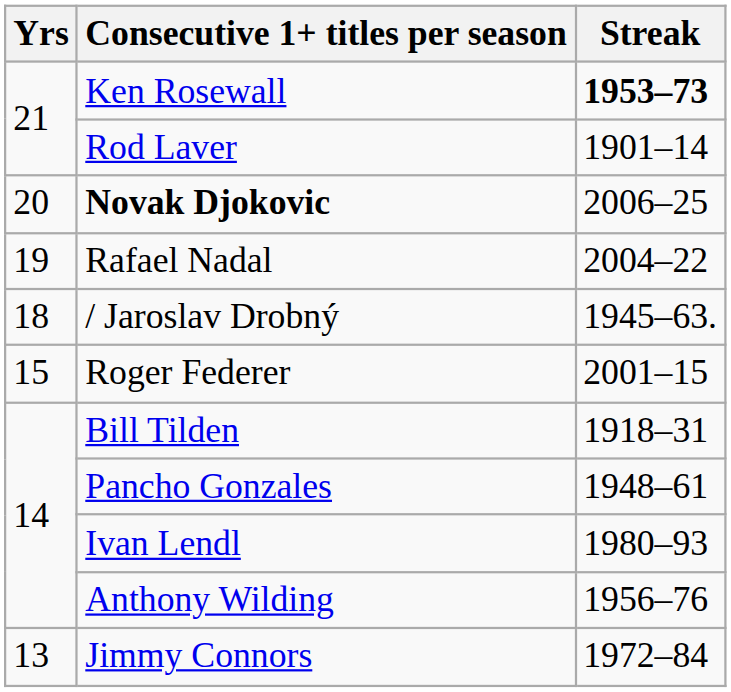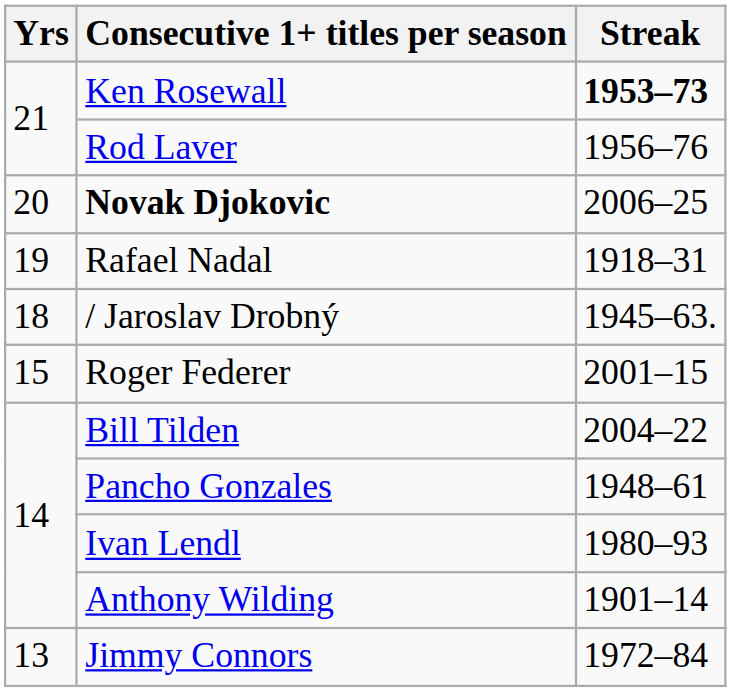(646, 146) 1901–14 -> (646, 146) 1956–76
(646, 259) 2004–22 -> (646, 259) 1918–31
(646, 429) 1918–31 -> (646, 429) 2004–22
(646, 599) 1956–76 -> (646, 599) 1901–14
